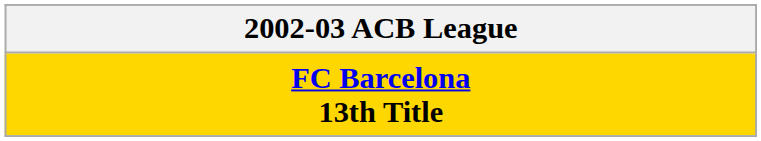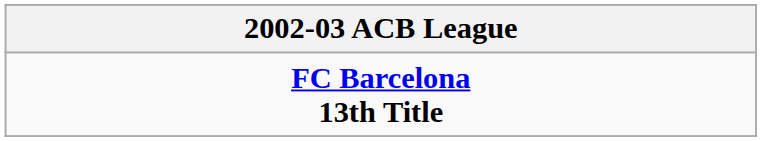(381, 93) gold background -> (381, 93) no background
